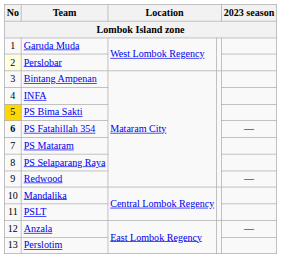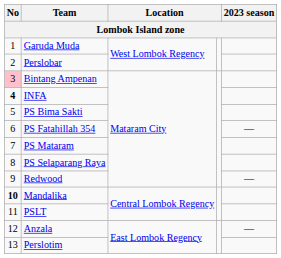(13, 63) lightyellow background -> (13, 63) no background
(13, 79) no background -> (13, 79) pink background
(13, 96) normal -> (13, 96) bold
(13, 112) gold background -> (13, 112) no background
(13, 129) bold -> (13, 129) normal
(13, 196) normal -> (13, 196) bold
